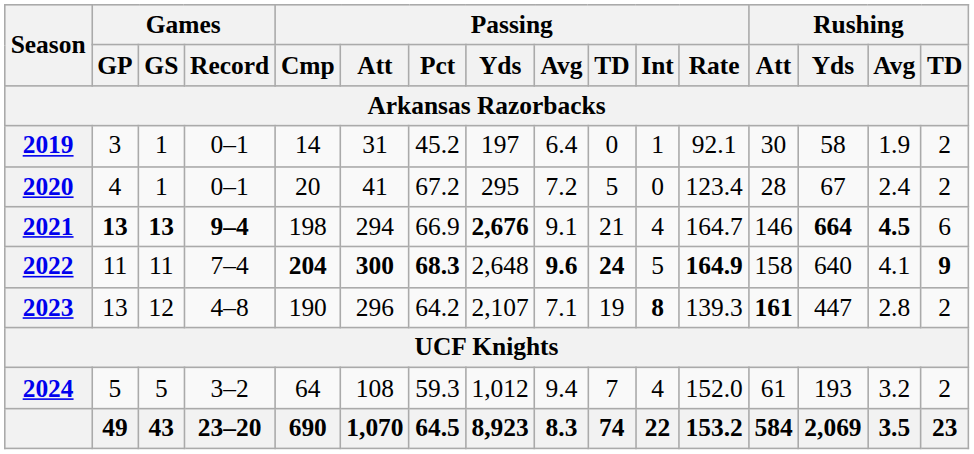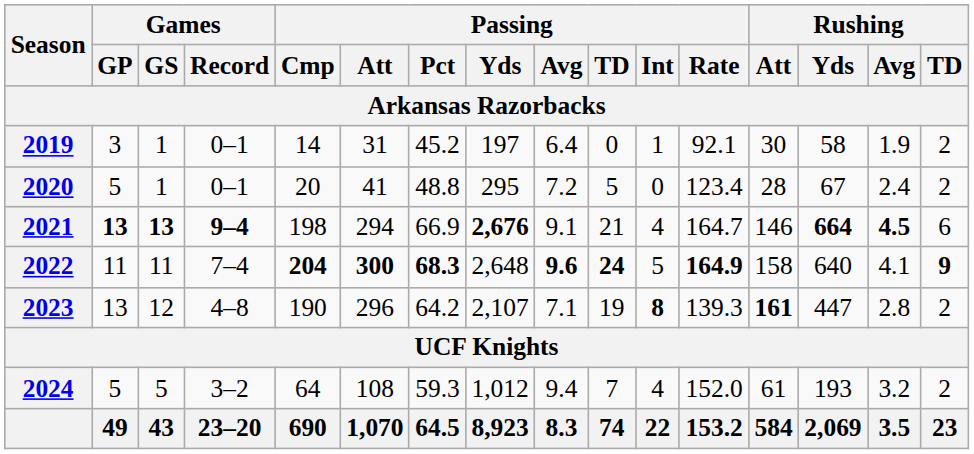(115, 186) 4 -> (115, 186) 5
(438, 186) 67.2 -> (438, 186) 48.8
